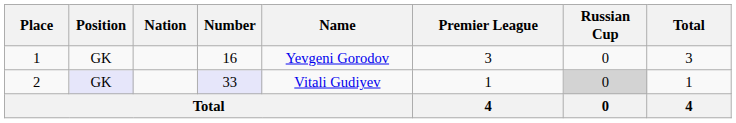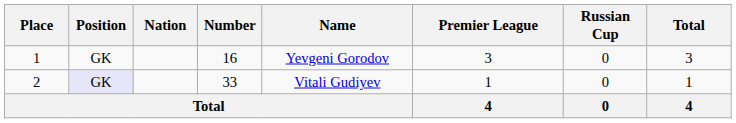(230, 82) lavender background -> (230, 82) no background
(605, 82) lightgrey background -> (605, 82) no background
